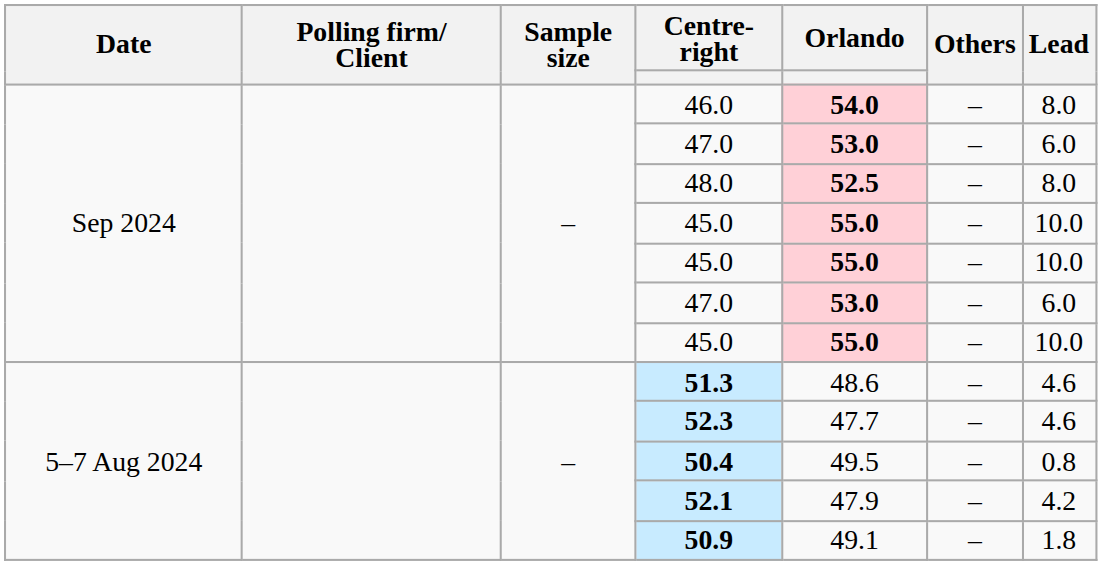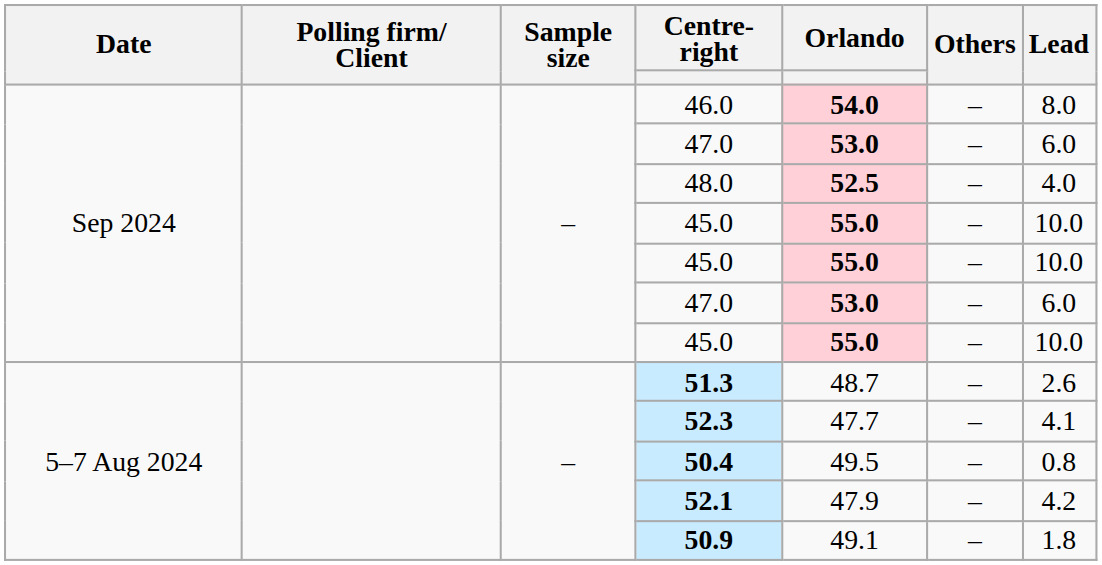(1059, 183) 8.0 -> (1059, 183) 4.0
(855, 381) 48.6 -> (855, 381) 48.7
(1059, 381) 4.6 -> (1059, 381) 2.6
(1059, 421) 4.6 -> (1059, 421) 4.1
